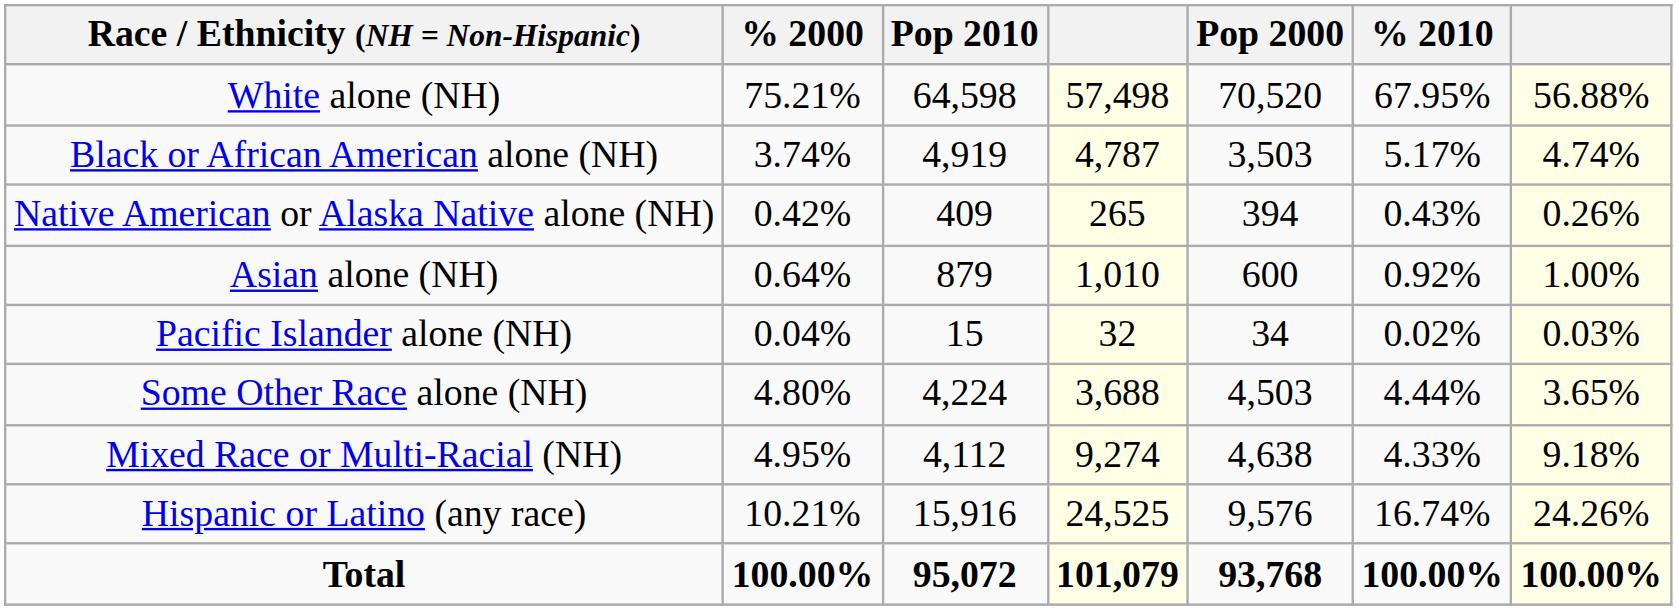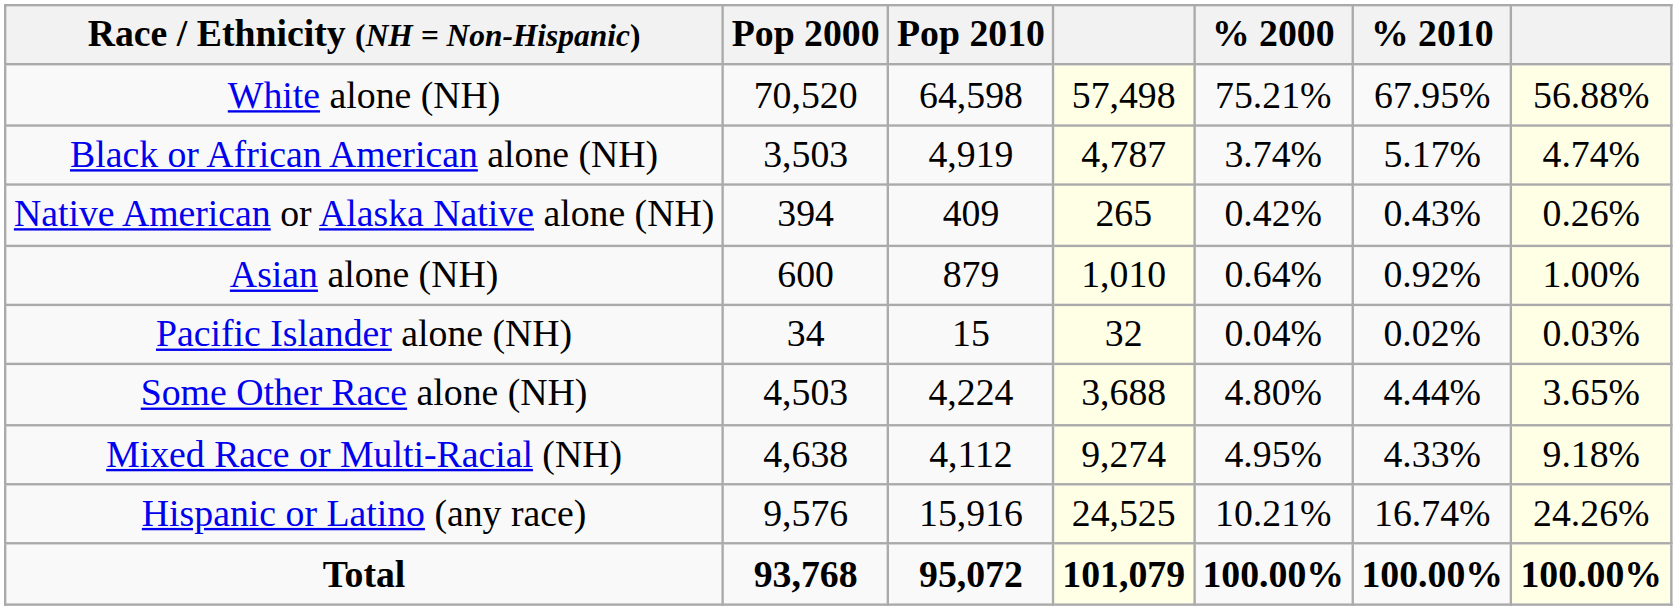columns swapped: (1270, 34) <-> (803, 34)
